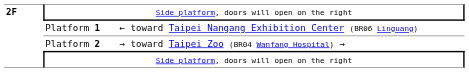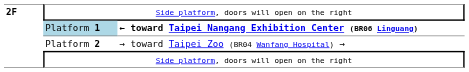(73, 28) no background -> (73, 28) lightblue background
(269, 28) normal -> (269, 28) bold
